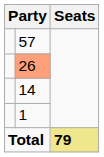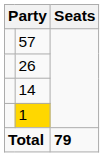(27, 66) lightsalmon background -> (27, 66) no background
(23, 115) no background -> (23, 115) gold background
(63, 139) khaki background -> (63, 139) no background
